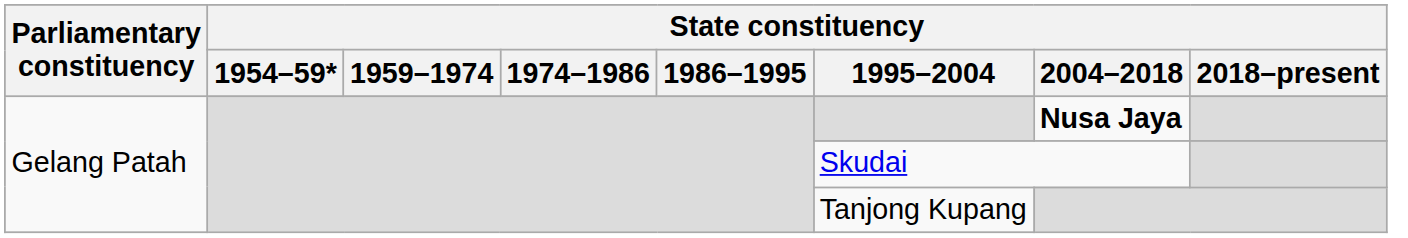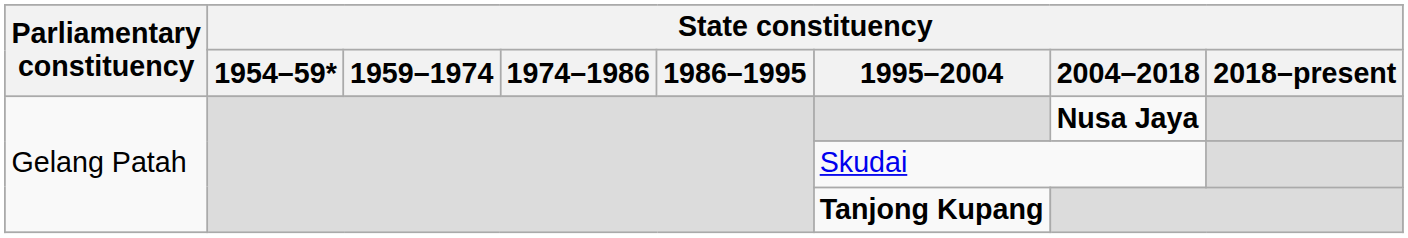(923, 208) normal -> (932, 208) bold
